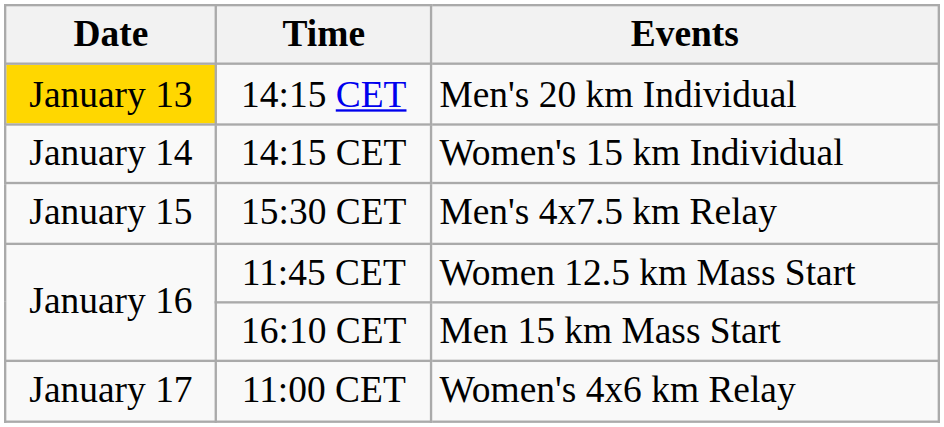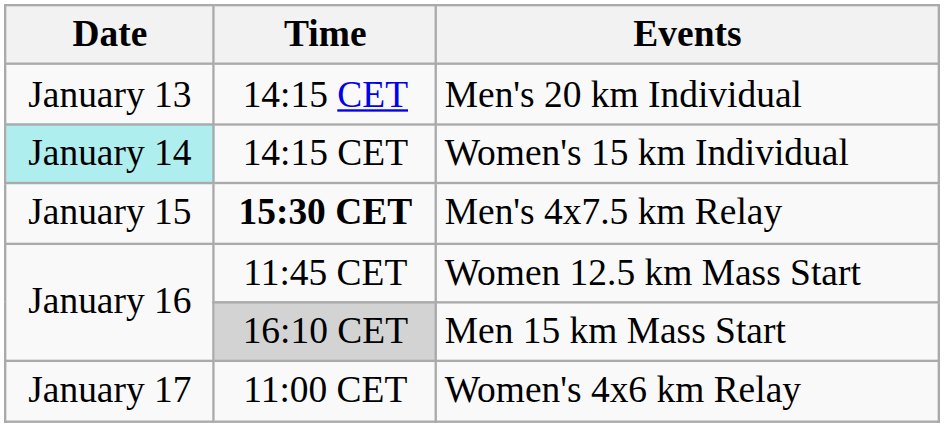(111, 93) gold background -> (110, 93) no background
(111, 152) no background -> (110, 152) paleturquoise background
(324, 212) normal -> (325, 212) bold
(324, 331) no background -> (325, 331) lightgrey background
